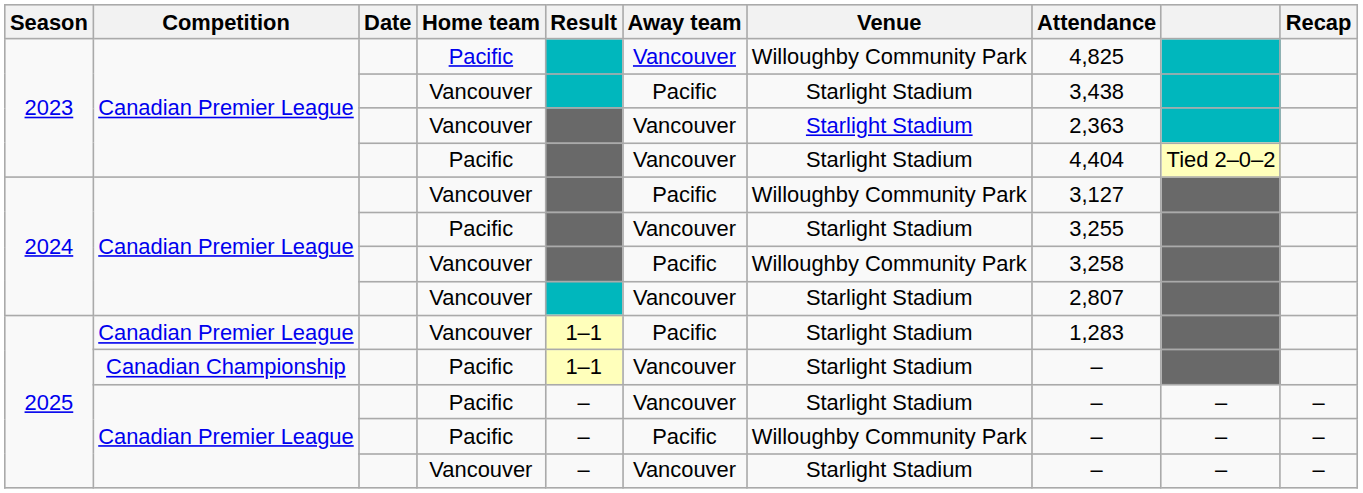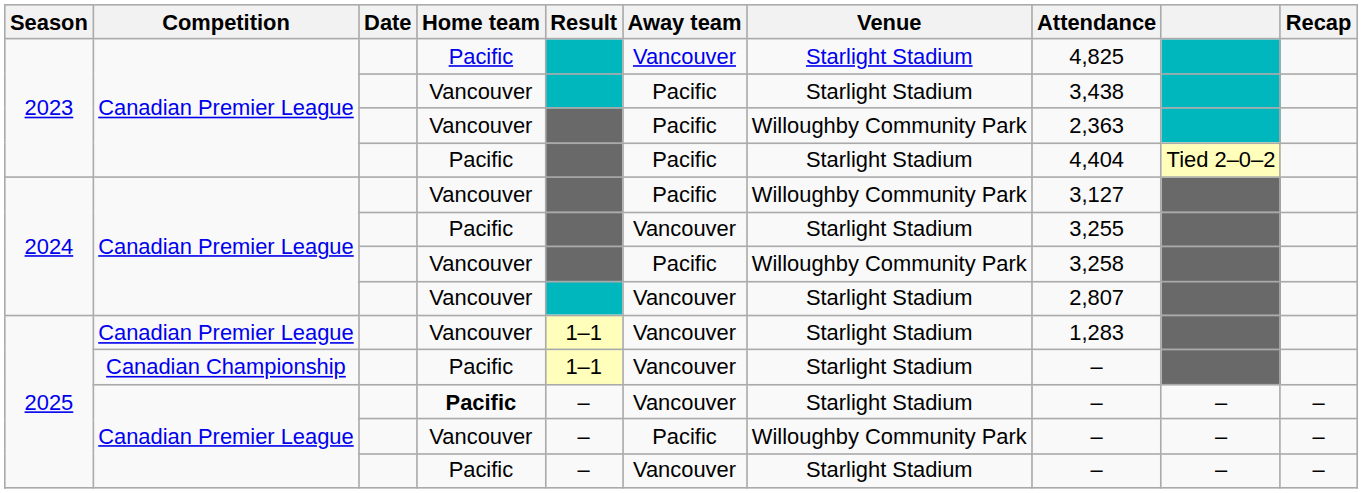(889, 56) Willoughby Community Park -> (889, 56) Starlight Stadium
(684, 125) Vancouver -> (684, 125) Pacific
(889, 125) Starlight Stadium -> (889, 125) Willoughby Community Park
(684, 160) Vancouver -> (684, 160) Pacific
(684, 332) Pacific -> (684, 332) Vancouver
(481, 401) normal -> (481, 401) bold
(481, 436) Pacific -> (481, 436) Vancouver
(481, 470) Vancouver -> (481, 470) Pacific
